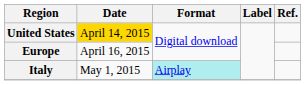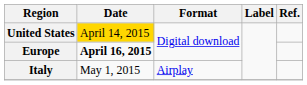(115, 51) normal -> (116, 51) bold
(173, 70) paleturquoise background -> (175, 70) no background
